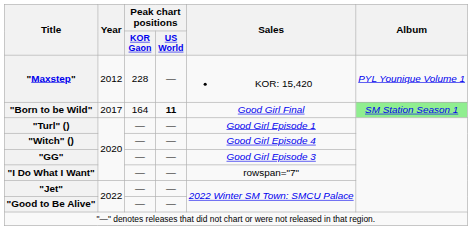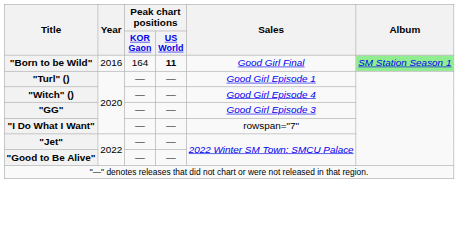- row: (51, 78)
(111, 110) 2017 -> (111, 63) 2016
